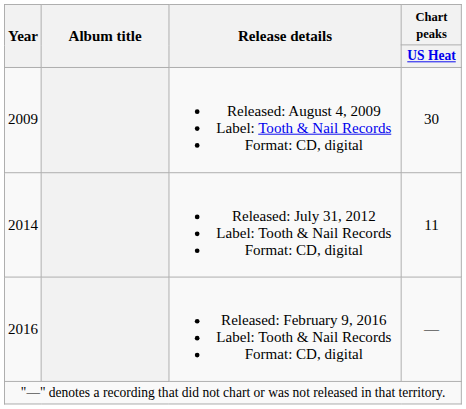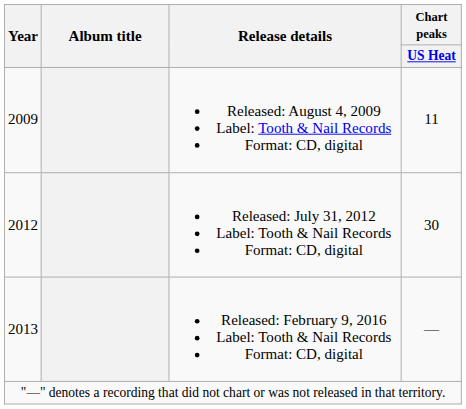(432, 119) 30 -> (432, 119) 11
(23, 224) 2014 -> (23, 224) 2012
(432, 224) 11 -> (432, 224) 30
(23, 329) 2016 -> (23, 329) 2013
